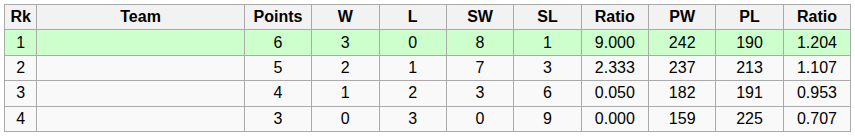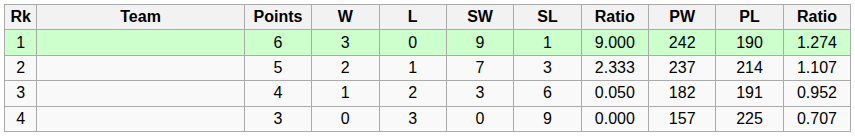(480, 42) 8 -> (480, 42) 9
(817, 42) 1.204 -> (817, 42) 1.274
(750, 67) 213 -> (750, 67) 214
(817, 93) 0.953 -> (817, 93) 0.952
(682, 118) 159 -> (682, 118) 157
